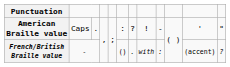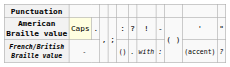(80, 28) no background -> (80, 28) lightyellow background
